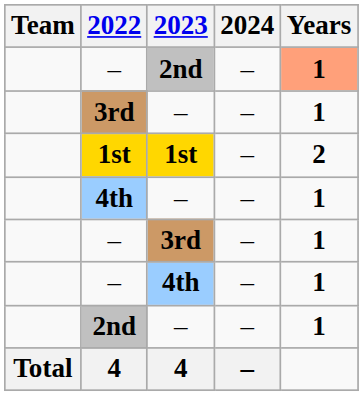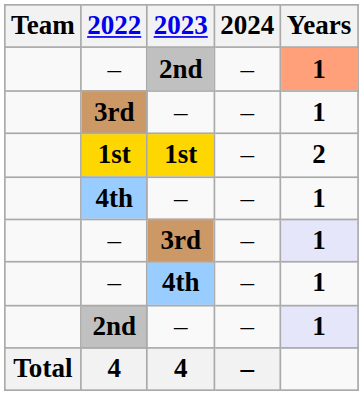(319, 240) no background -> (319, 240) lavender background
(319, 326) no background -> (319, 326) lavender background
